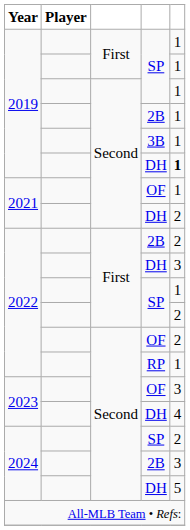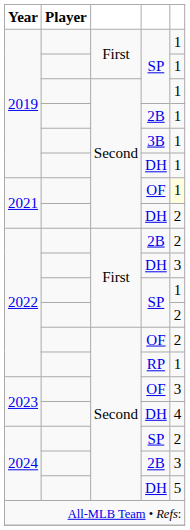(178, 165) bold -> (178, 165) normal
(178, 190) no background -> (178, 190) lightyellow background
